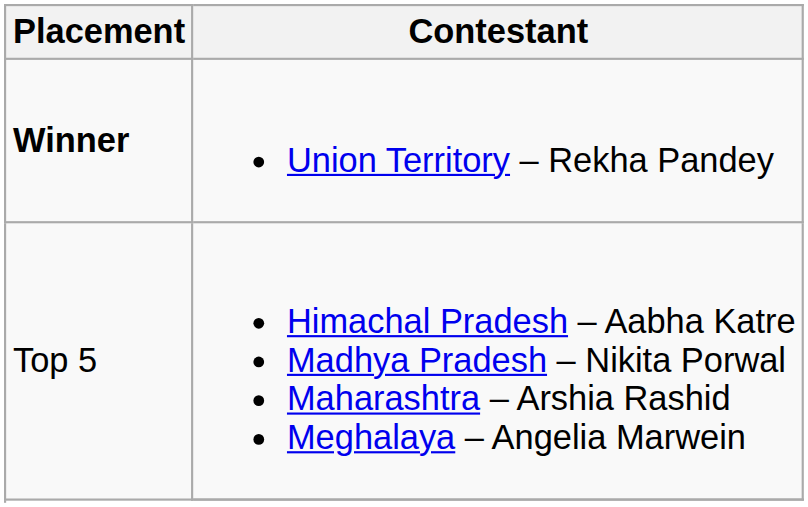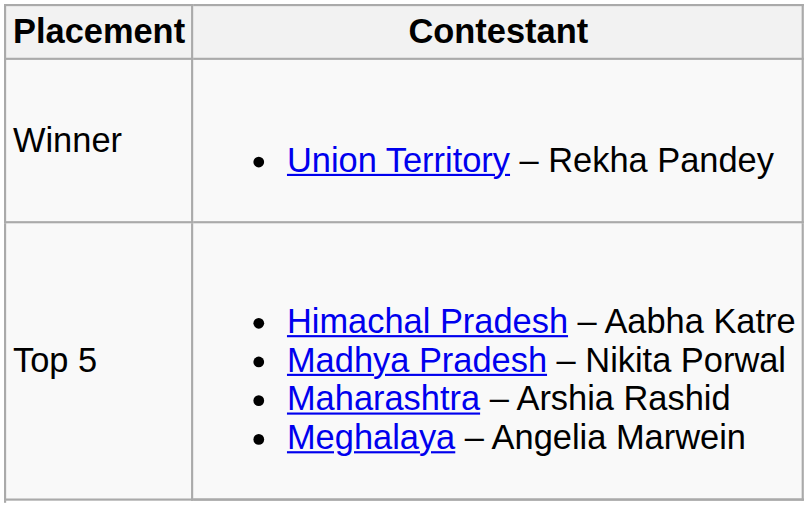(71, 140) bold -> (67, 140) normal
